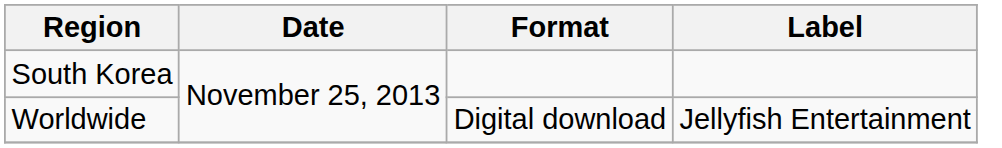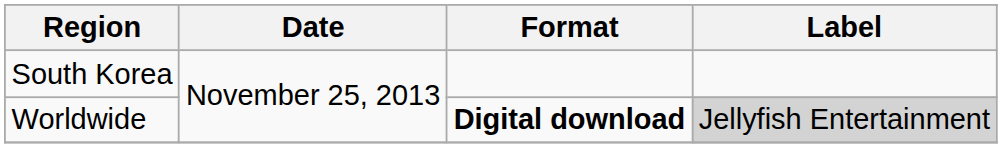(560, 119) normal -> (569, 119) bold
(825, 119) no background -> (844, 119) lightgrey background
